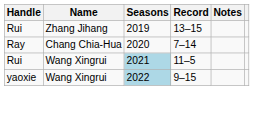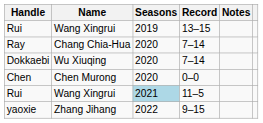(77, 28) Zhang Jihang -> (85, 28) Wang Xingrui
+ row: (28, 61)
+ row: (19, 77)
(76, 77) Wang Xingrui -> (85, 110) Zhang Jihang
(138, 77) lightblue background -> (146, 110) no background
